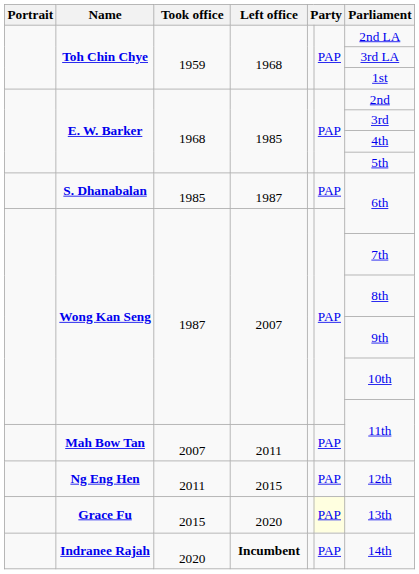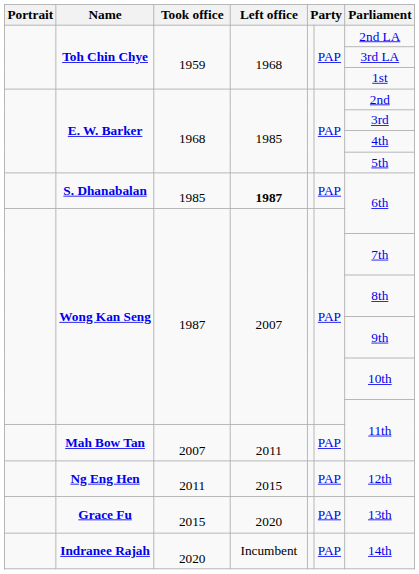(269, 198) normal -> (269, 198) bold
(329, 514) lightyellow background -> (329, 514) no background
(269, 550) bold -> (269, 550) normal
